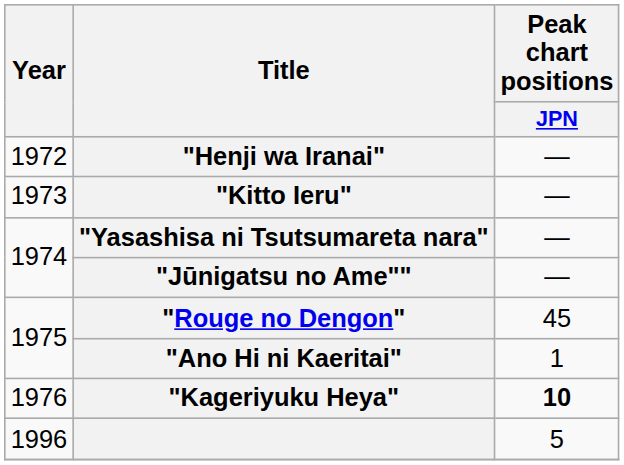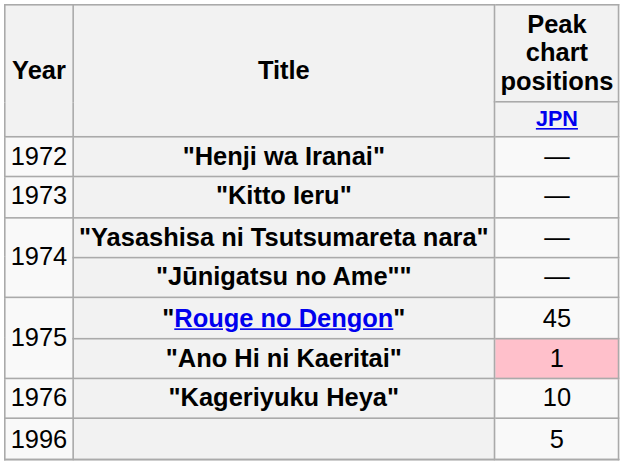(557, 358) no background -> (557, 358) pink background
(557, 398) bold -> (557, 398) normal
